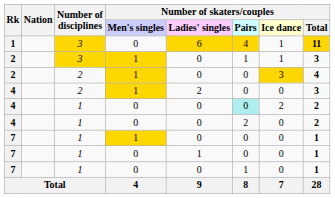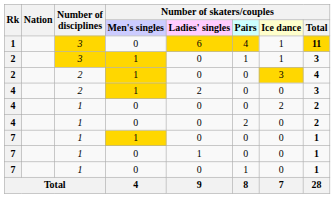(246, 106) paleturquoise background -> (246, 106) no background
